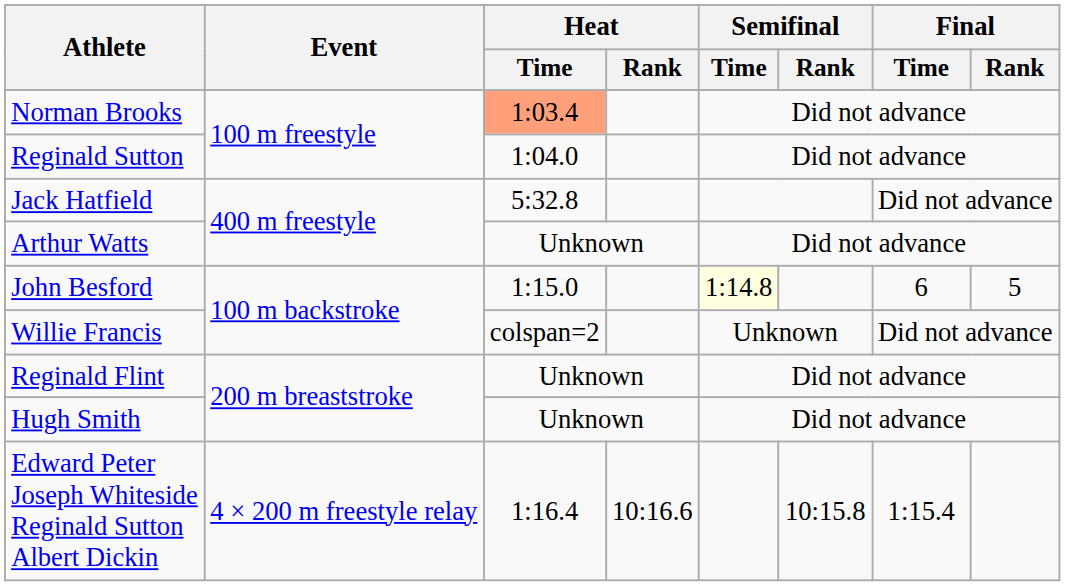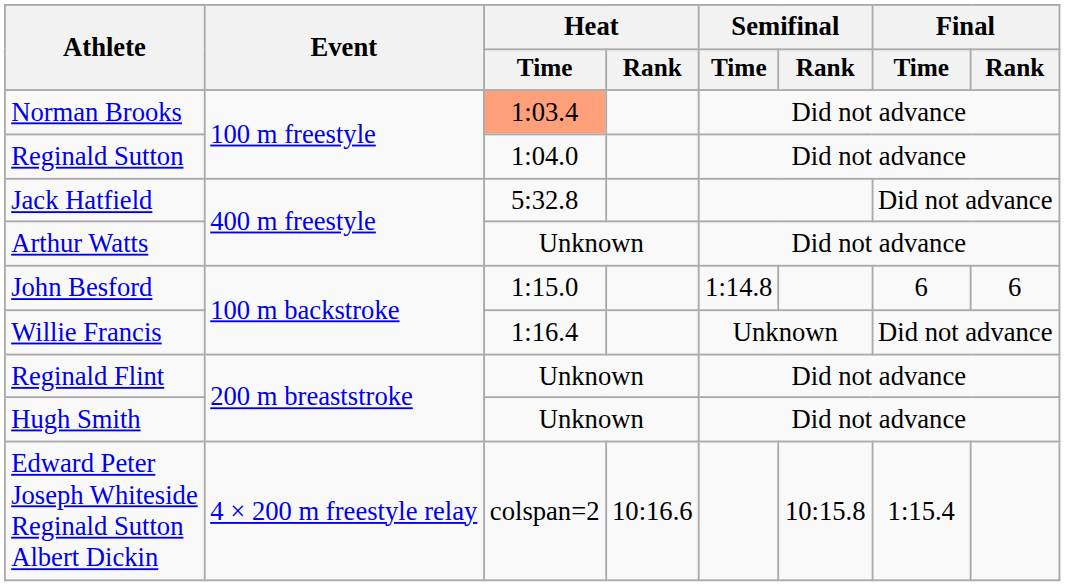(739, 288) lightyellow background -> (739, 288) no background
(1015, 288) 5 -> (1015, 288) 6
(545, 332) colspan=2 -> (545, 332) 1:16.4
(545, 511) 1:16.4 -> (545, 511) colspan=2
